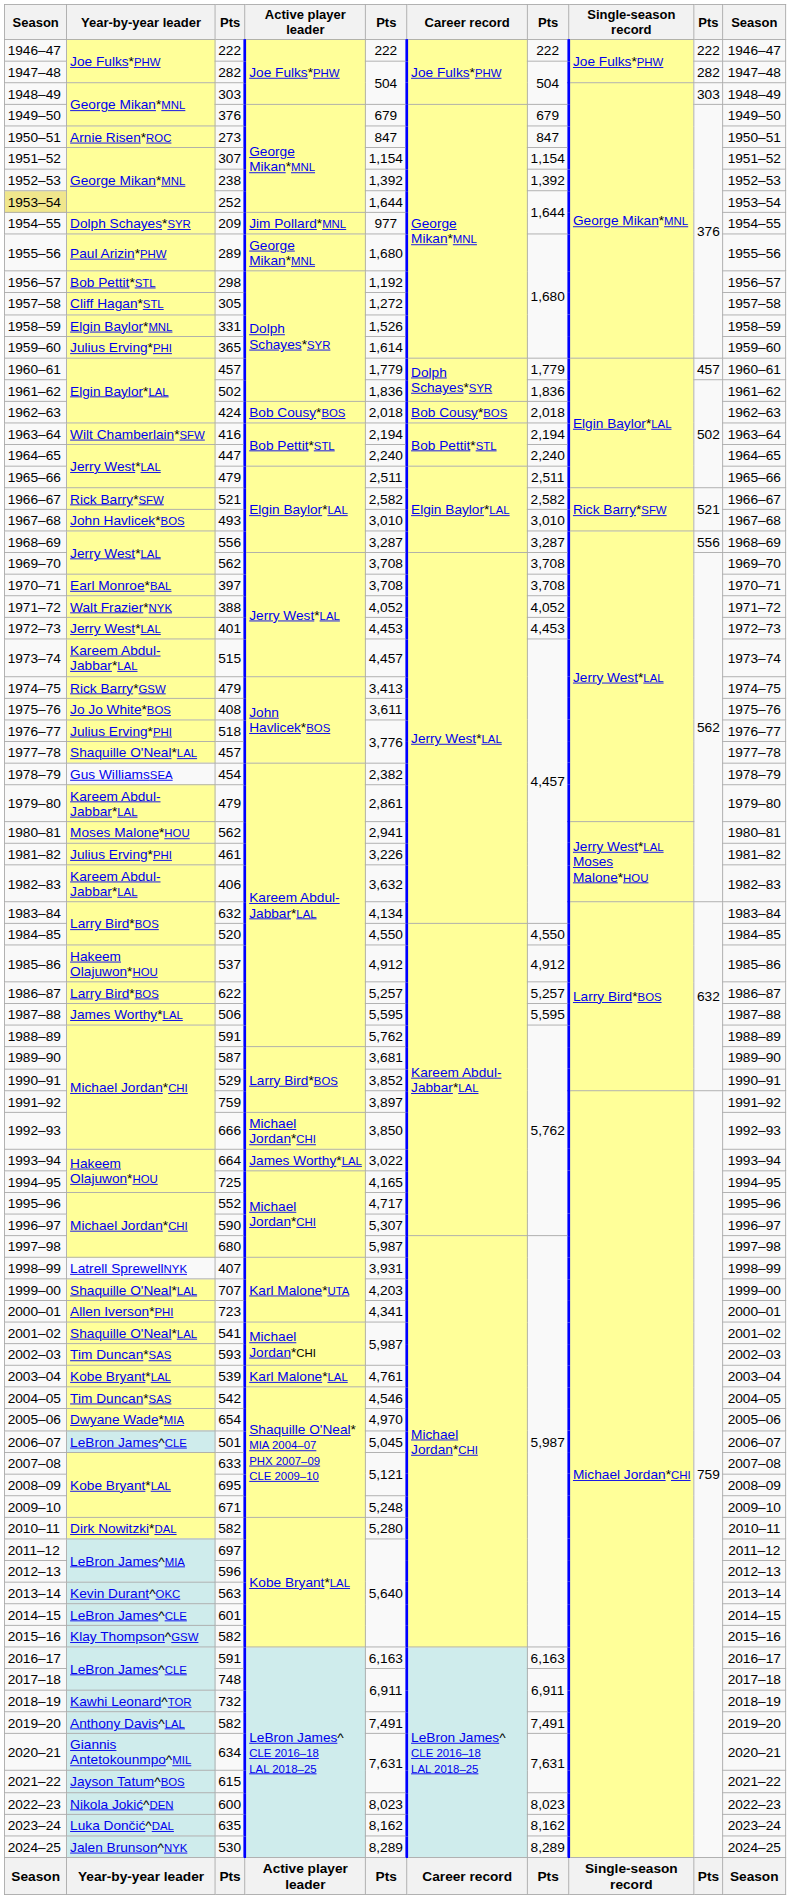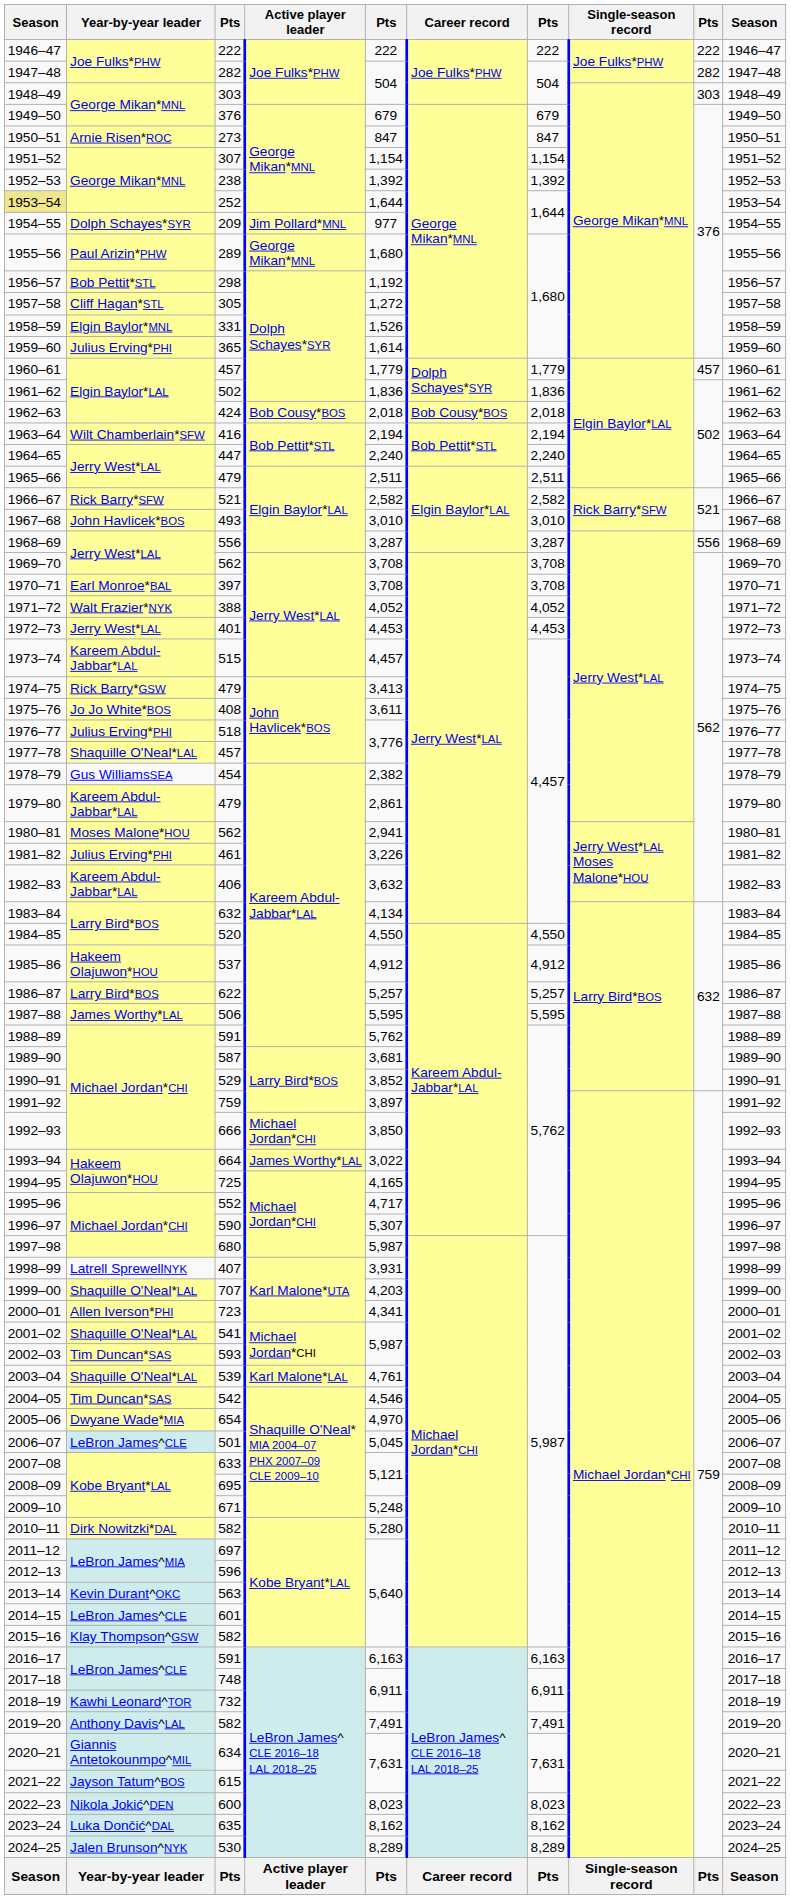(121, 1377) Kobe Bryant*LAL -> (134, 1377) Shaquille O'Neal*LAL
